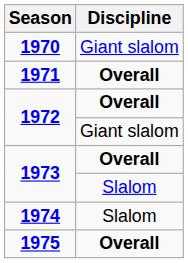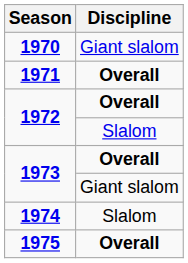(129, 131) Giant slalom -> (129, 131) Slalom
(129, 187) Slalom -> (129, 187) Giant slalom
